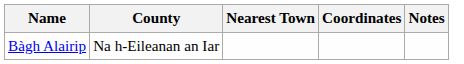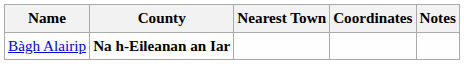(156, 45) normal -> (162, 45) bold
